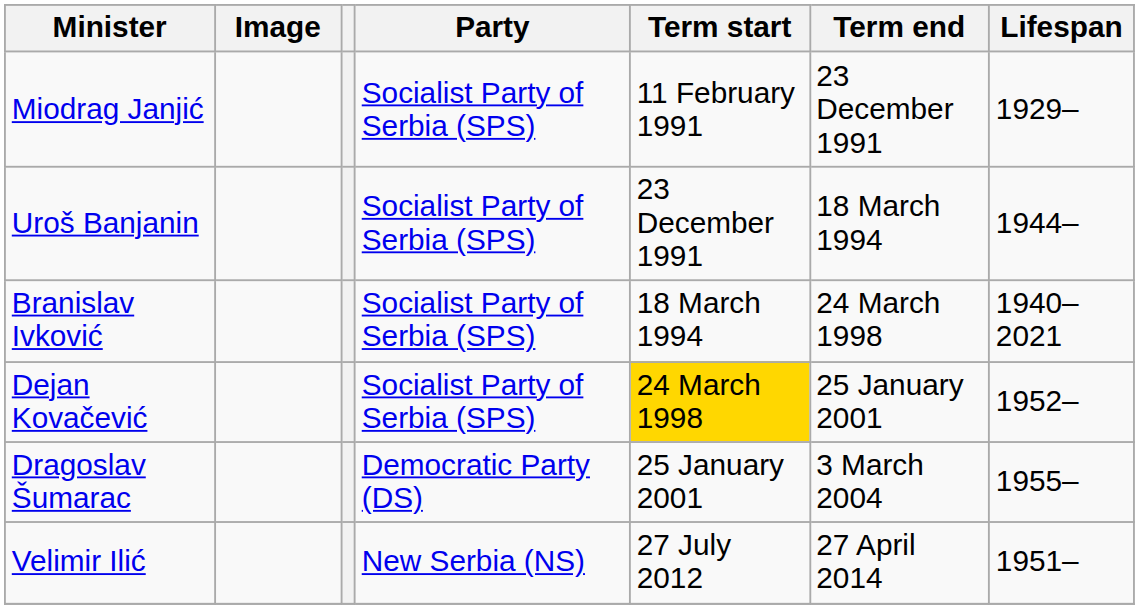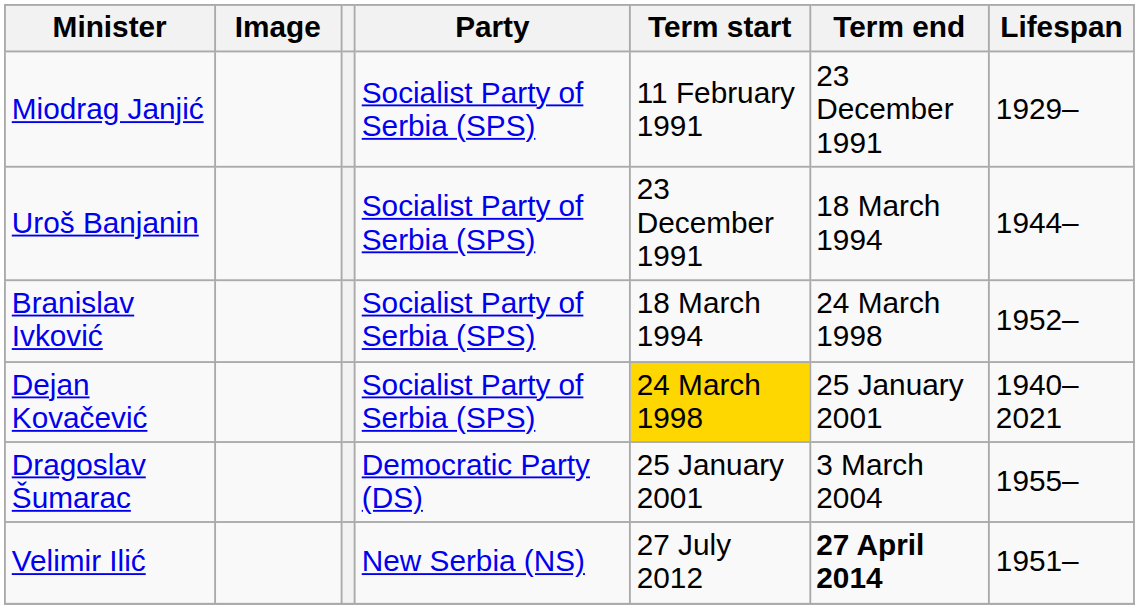(1037, 320) 1940–2021 -> (1037, 320) 1952–
(1037, 401) 1952– -> (1037, 401) 1940–2021
(866, 562) normal -> (870, 562) bold
